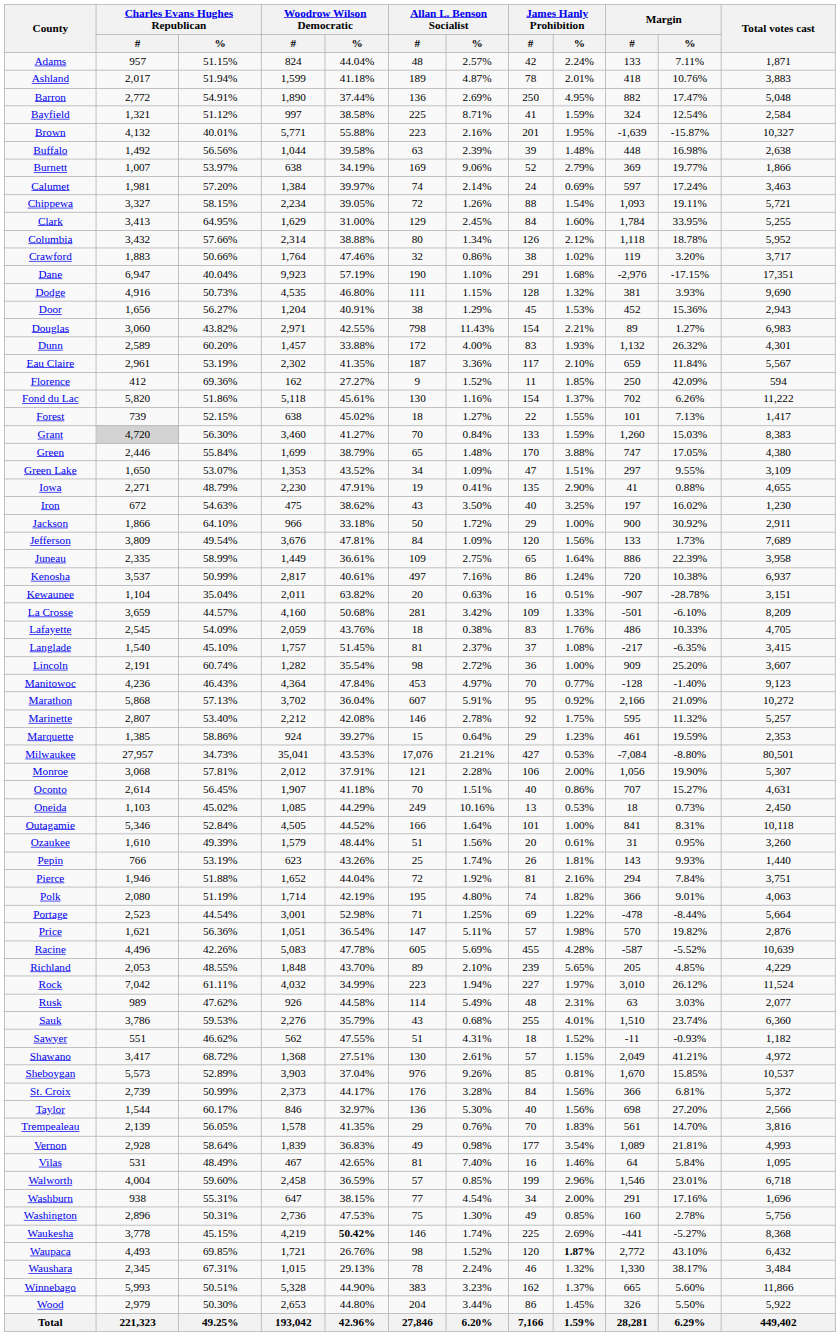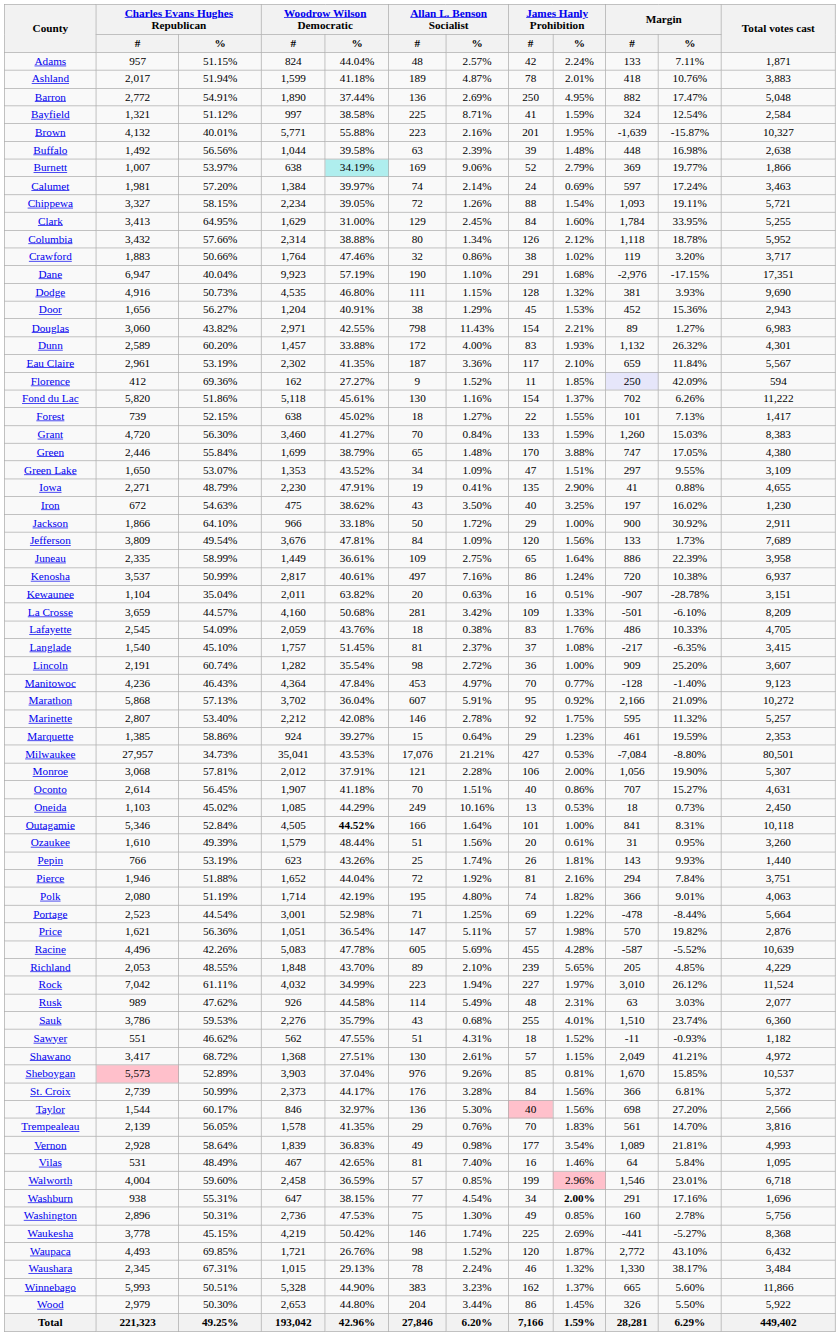(357, 168) no background -> (357, 168) paleturquoise background
(632, 381) no background -> (632, 381) lavender background
(138, 434) lightgrey background -> (138, 434) no background
(357, 825) normal -> (357, 825) bold
(138, 1073) no background -> (138, 1073) pink background
(531, 1109) no background -> (531, 1109) pink background
(579, 1180) no background -> (579, 1180) pink background
(579, 1198) normal -> (579, 1198) bold
(357, 1233) bold -> (357, 1233) normal
(579, 1251) bold -> (579, 1251) normal
